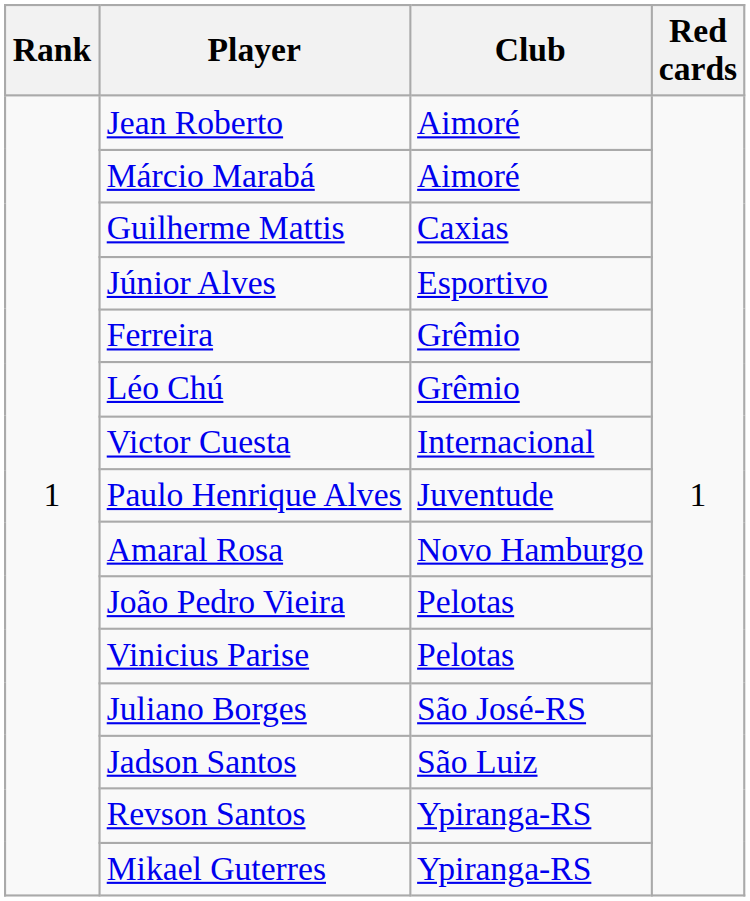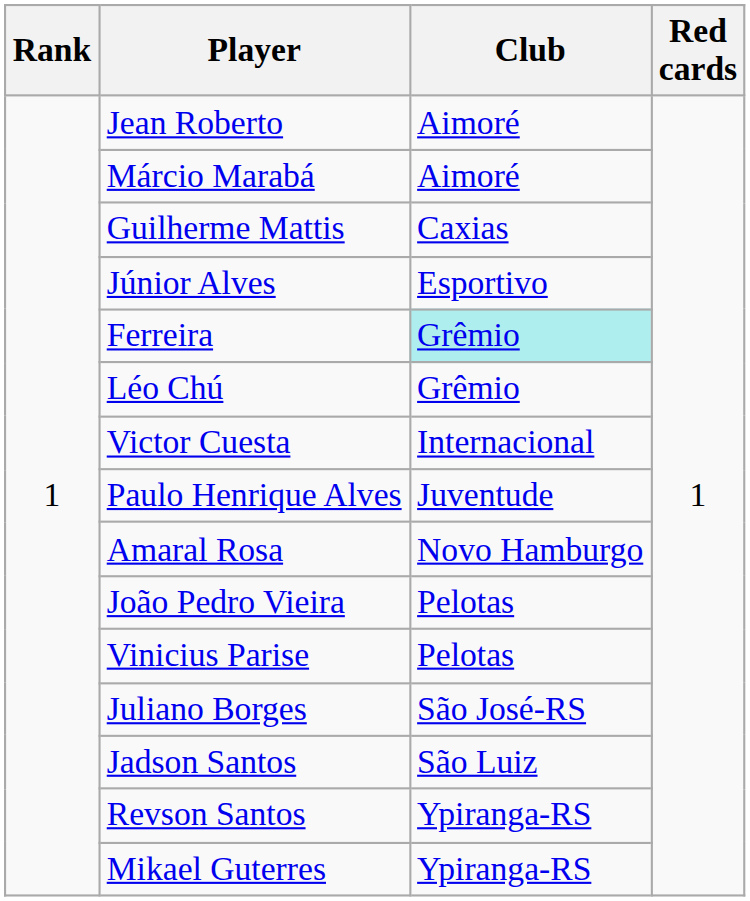(468, 335) no background -> (468, 335) paleturquoise background
